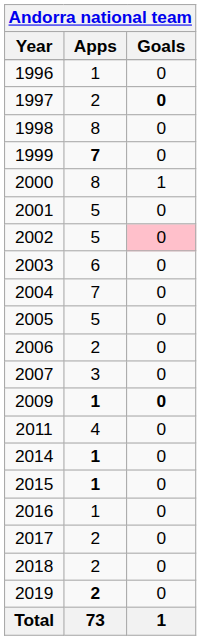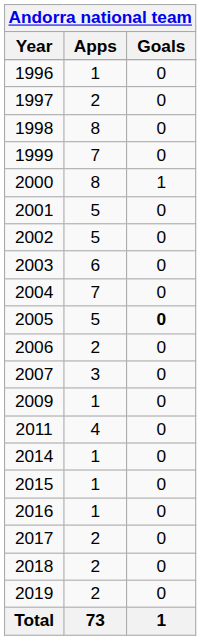(161, 100) bold -> (161, 100) normal
(95, 155) bold -> (95, 155) normal
(161, 237) pink background -> (161, 237) no background
(161, 319) normal -> (161, 319) bold
(95, 401) bold -> (95, 401) normal
(161, 401) bold -> (161, 401) normal
(95, 456) bold -> (95, 456) normal
(95, 484) bold -> (95, 484) normal
(95, 593) bold -> (95, 593) normal
